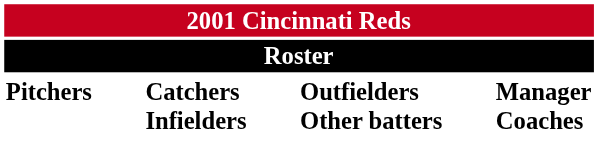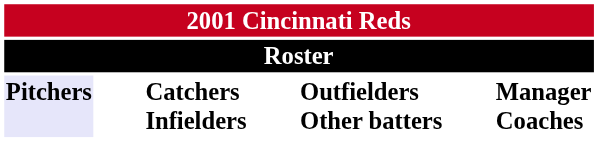(49, 91) no background -> (49, 91) lavender background
